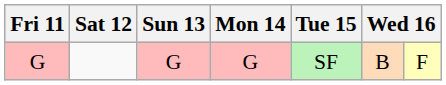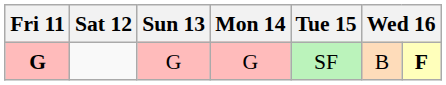(38, 60) normal -> (38, 60) bold
(422, 60) normal -> (421, 60) bold
